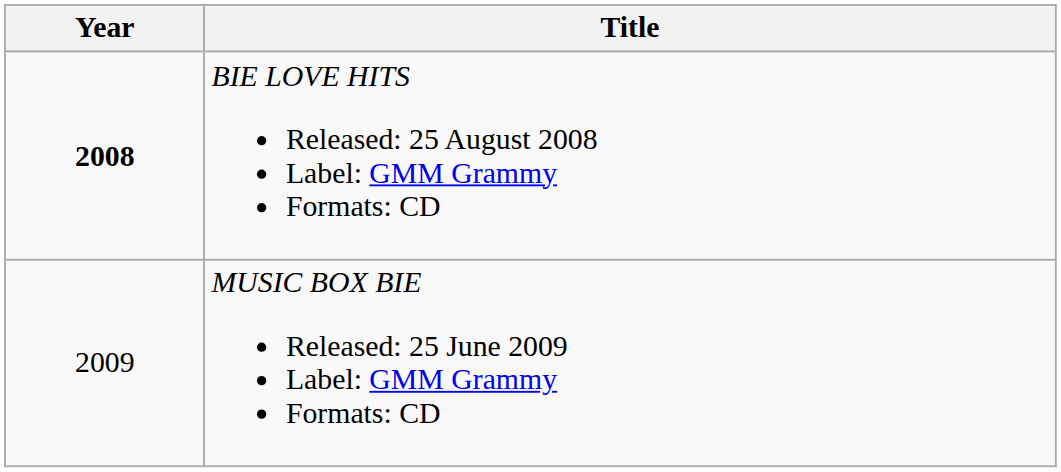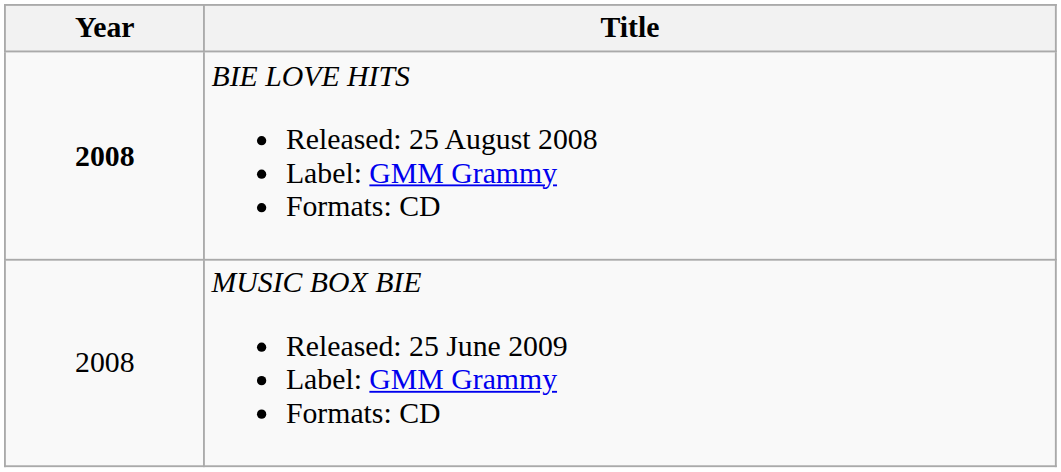(105, 362) 2009 -> (105, 362) 2008
